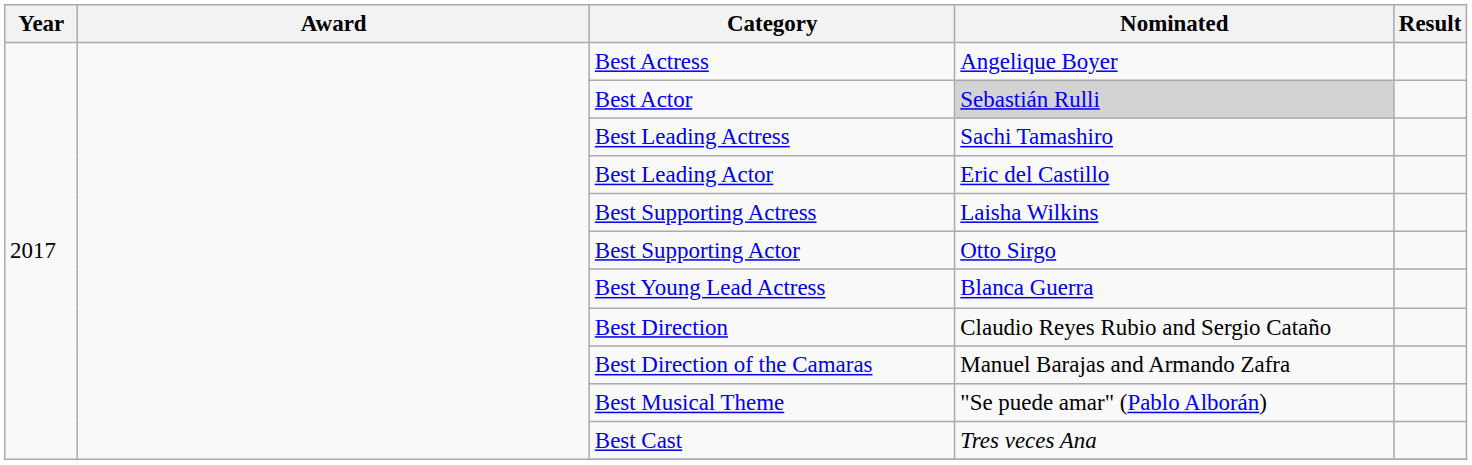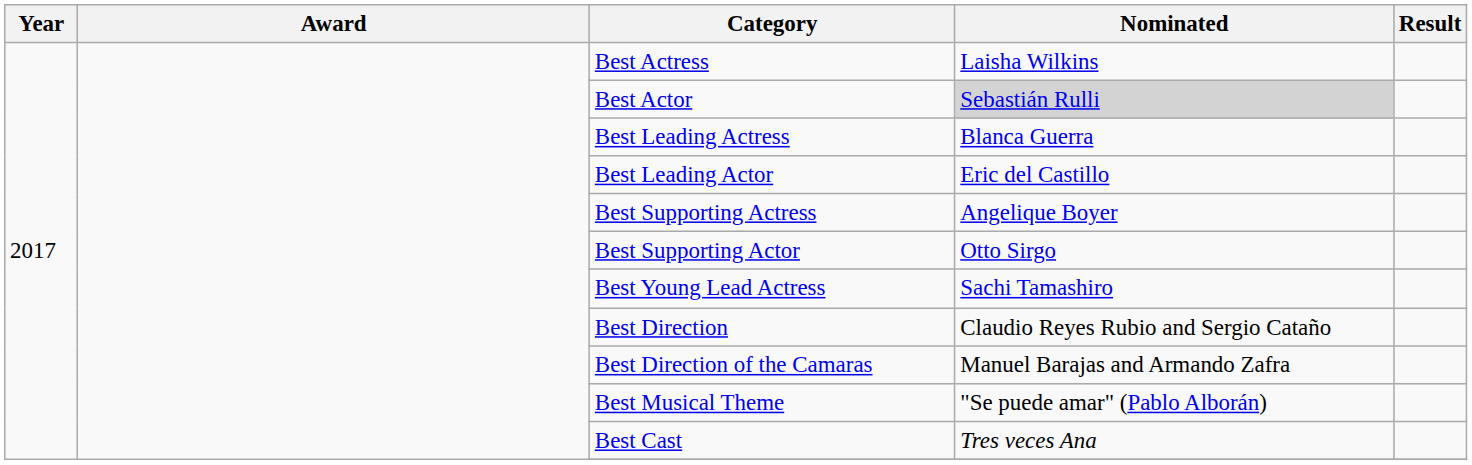(1039, 61) Angelique Boyer -> (1029, 61) Laisha Wilkins
(1037, 137) Sachi Tamashiro -> (1027, 137) Blanca Guerra
(1029, 212) Laisha Wilkins -> (1039, 212) Angelique Boyer
(1027, 288) Blanca Guerra -> (1037, 288) Sachi Tamashiro
